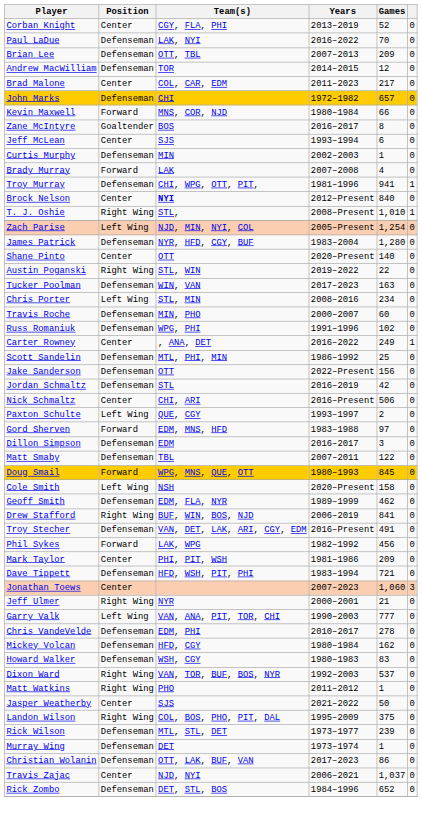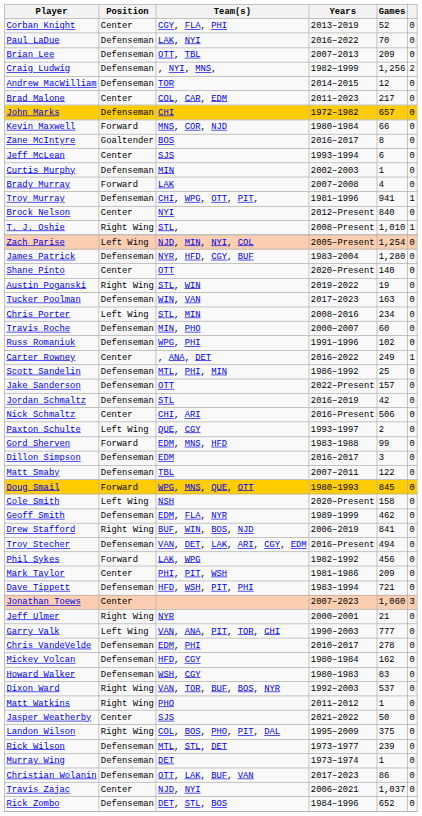+ row: (38, 69)
(166, 199) bold -> (166, 213) normal
(384, 271) 22 -> (384, 285) 19
(387, 372) 156 -> (387, 386) 157
(384, 429) 97 -> (384, 444) 99
(387, 530) 491 -> (387, 545) 494
